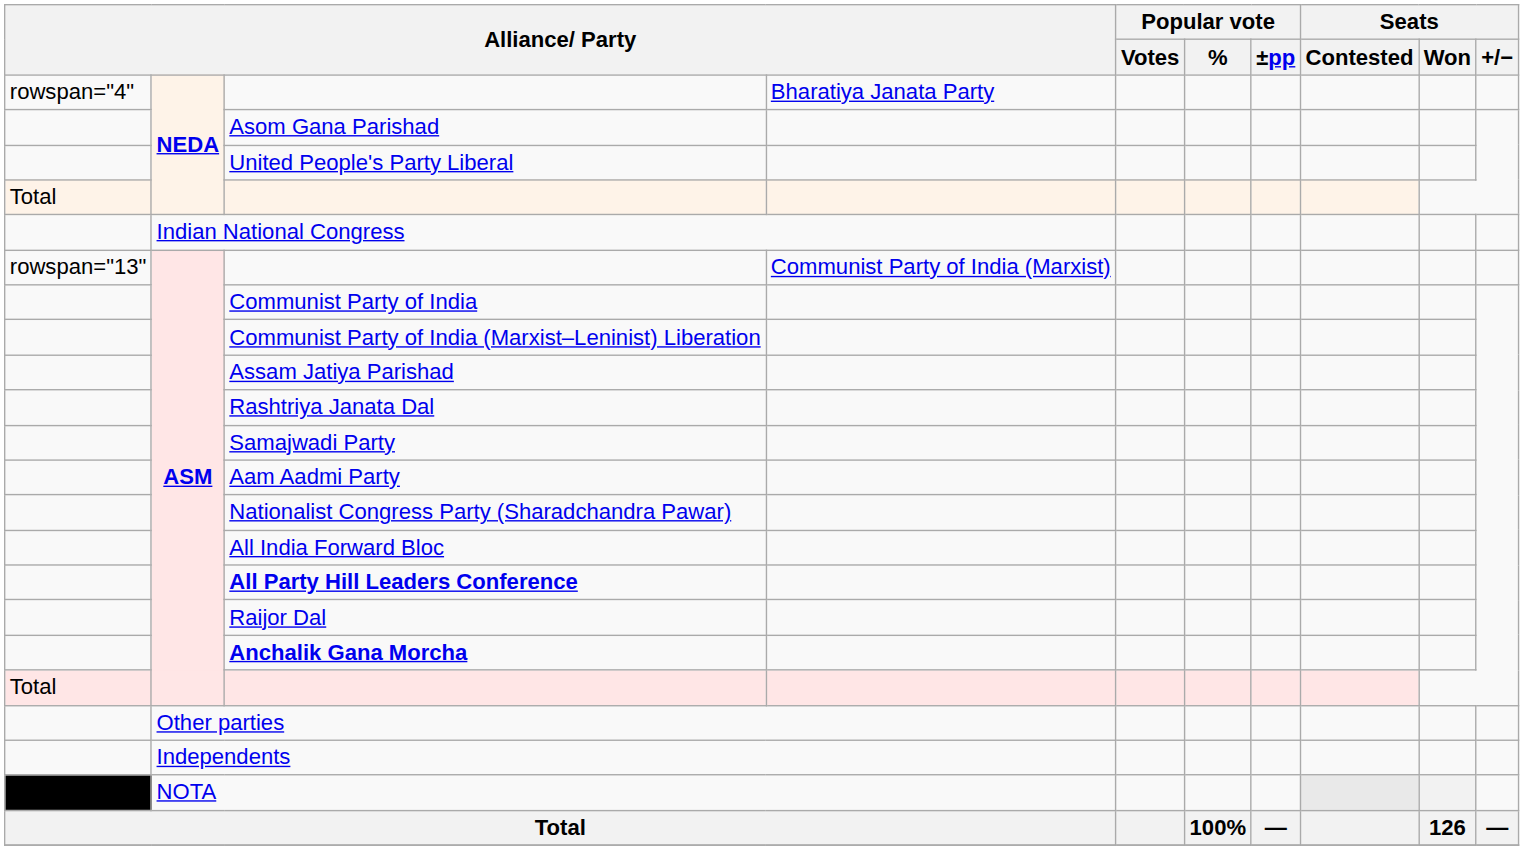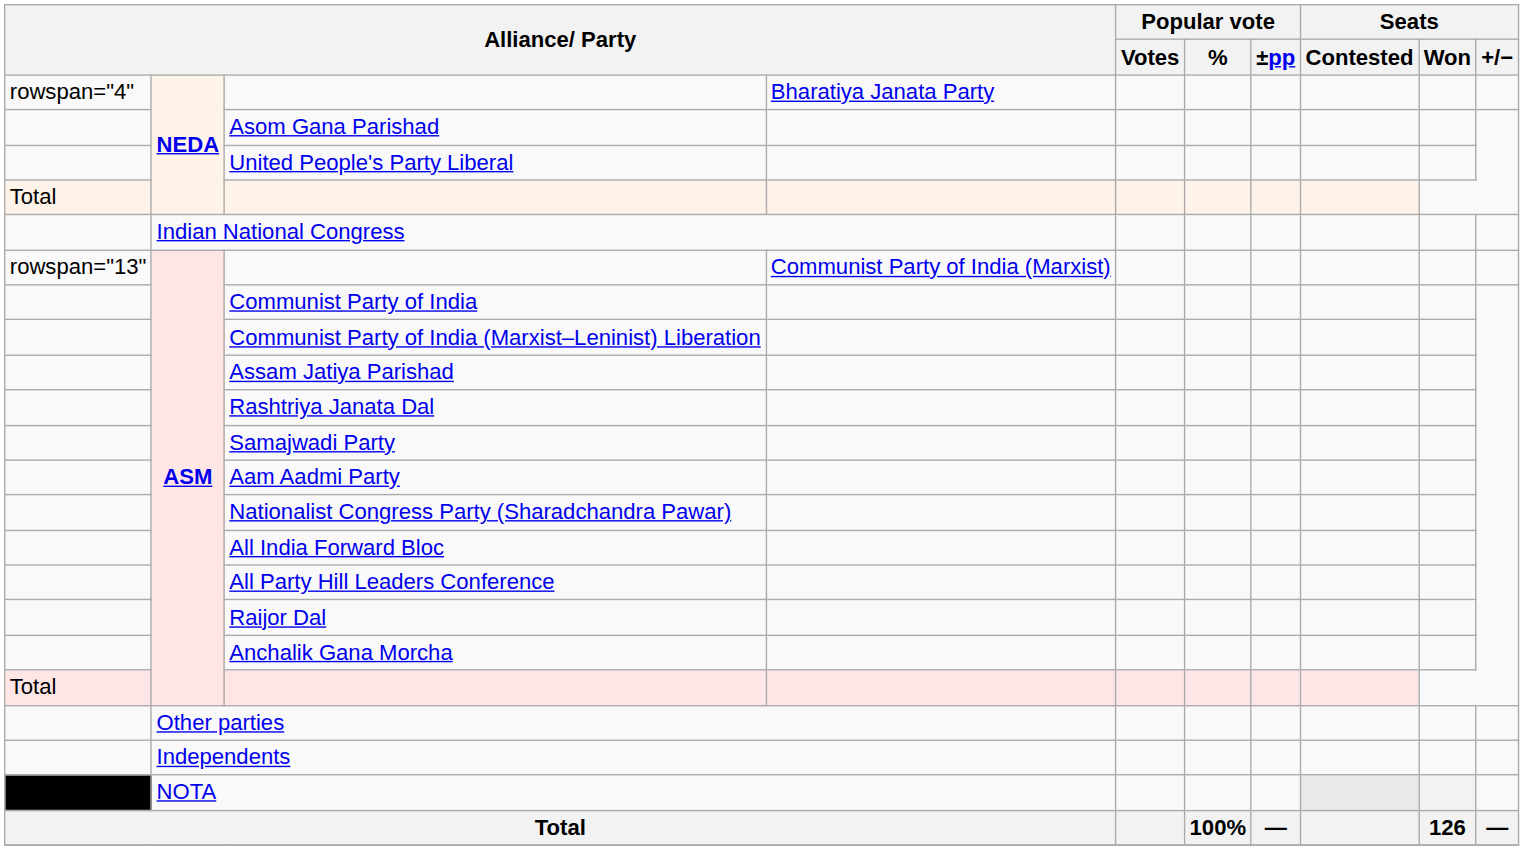(404, 582) bold -> (392, 582) normal
(348, 652) bold -> (341, 652) normal
